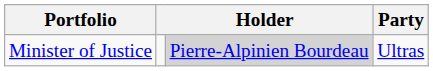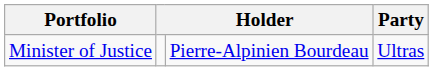(269, 50) lightgrey background -> (269, 50) no background
